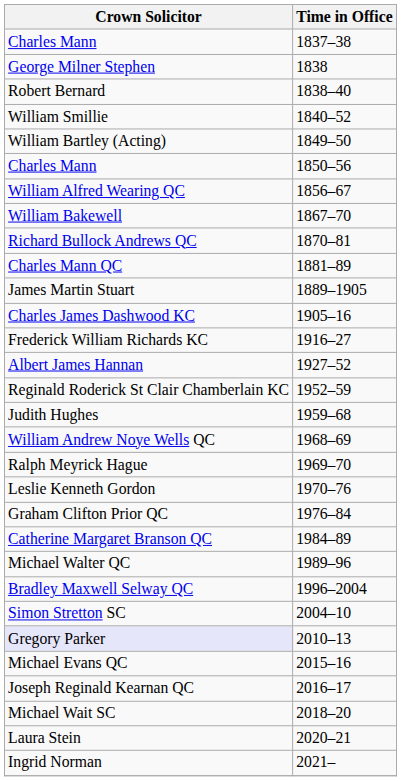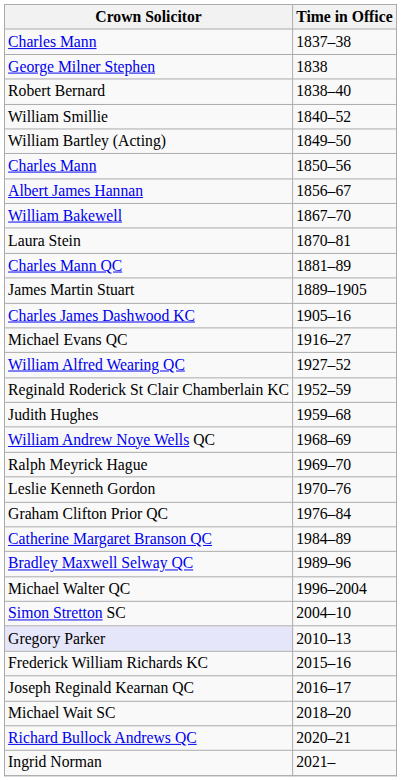(97, 191) William Alfred Wearing QC -> (76, 191) Albert James Hannan
(102, 240) Richard Bullock Andrews QC -> (44, 240) Laura Stein
(108, 340) Frederick William Richards KC -> (68, 340) Michael Evans QC
(76, 365) Albert James Hannan -> (97, 365) William Alfred Wearing QC
(69, 564) Michael Walter QC -> (101, 564) Bradley Maxwell Selway QC
(101, 588) Bradley Maxwell Selway QC -> (69, 588) Michael Walter QC
(68, 663) Michael Evans QC -> (108, 663) Frederick William Richards KC
(44, 738) Laura Stein -> (102, 738) Richard Bullock Andrews QC
